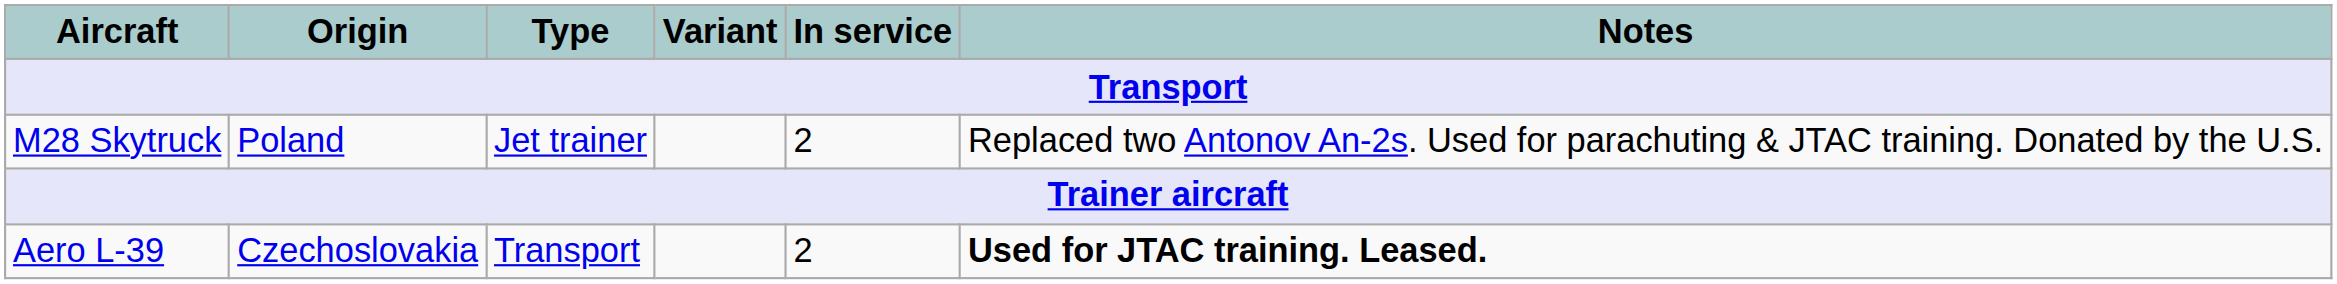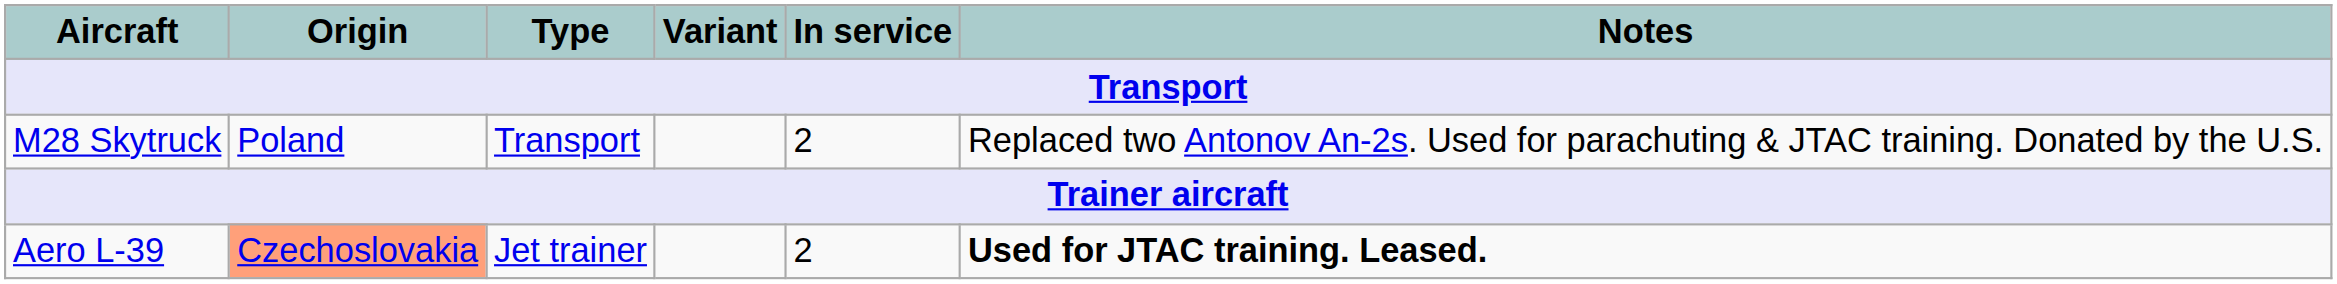(571, 140) Jet trainer -> (567, 140) Transport
(358, 250) no background -> (358, 250) lightsalmon background
(567, 250) Transport -> (571, 250) Jet trainer
